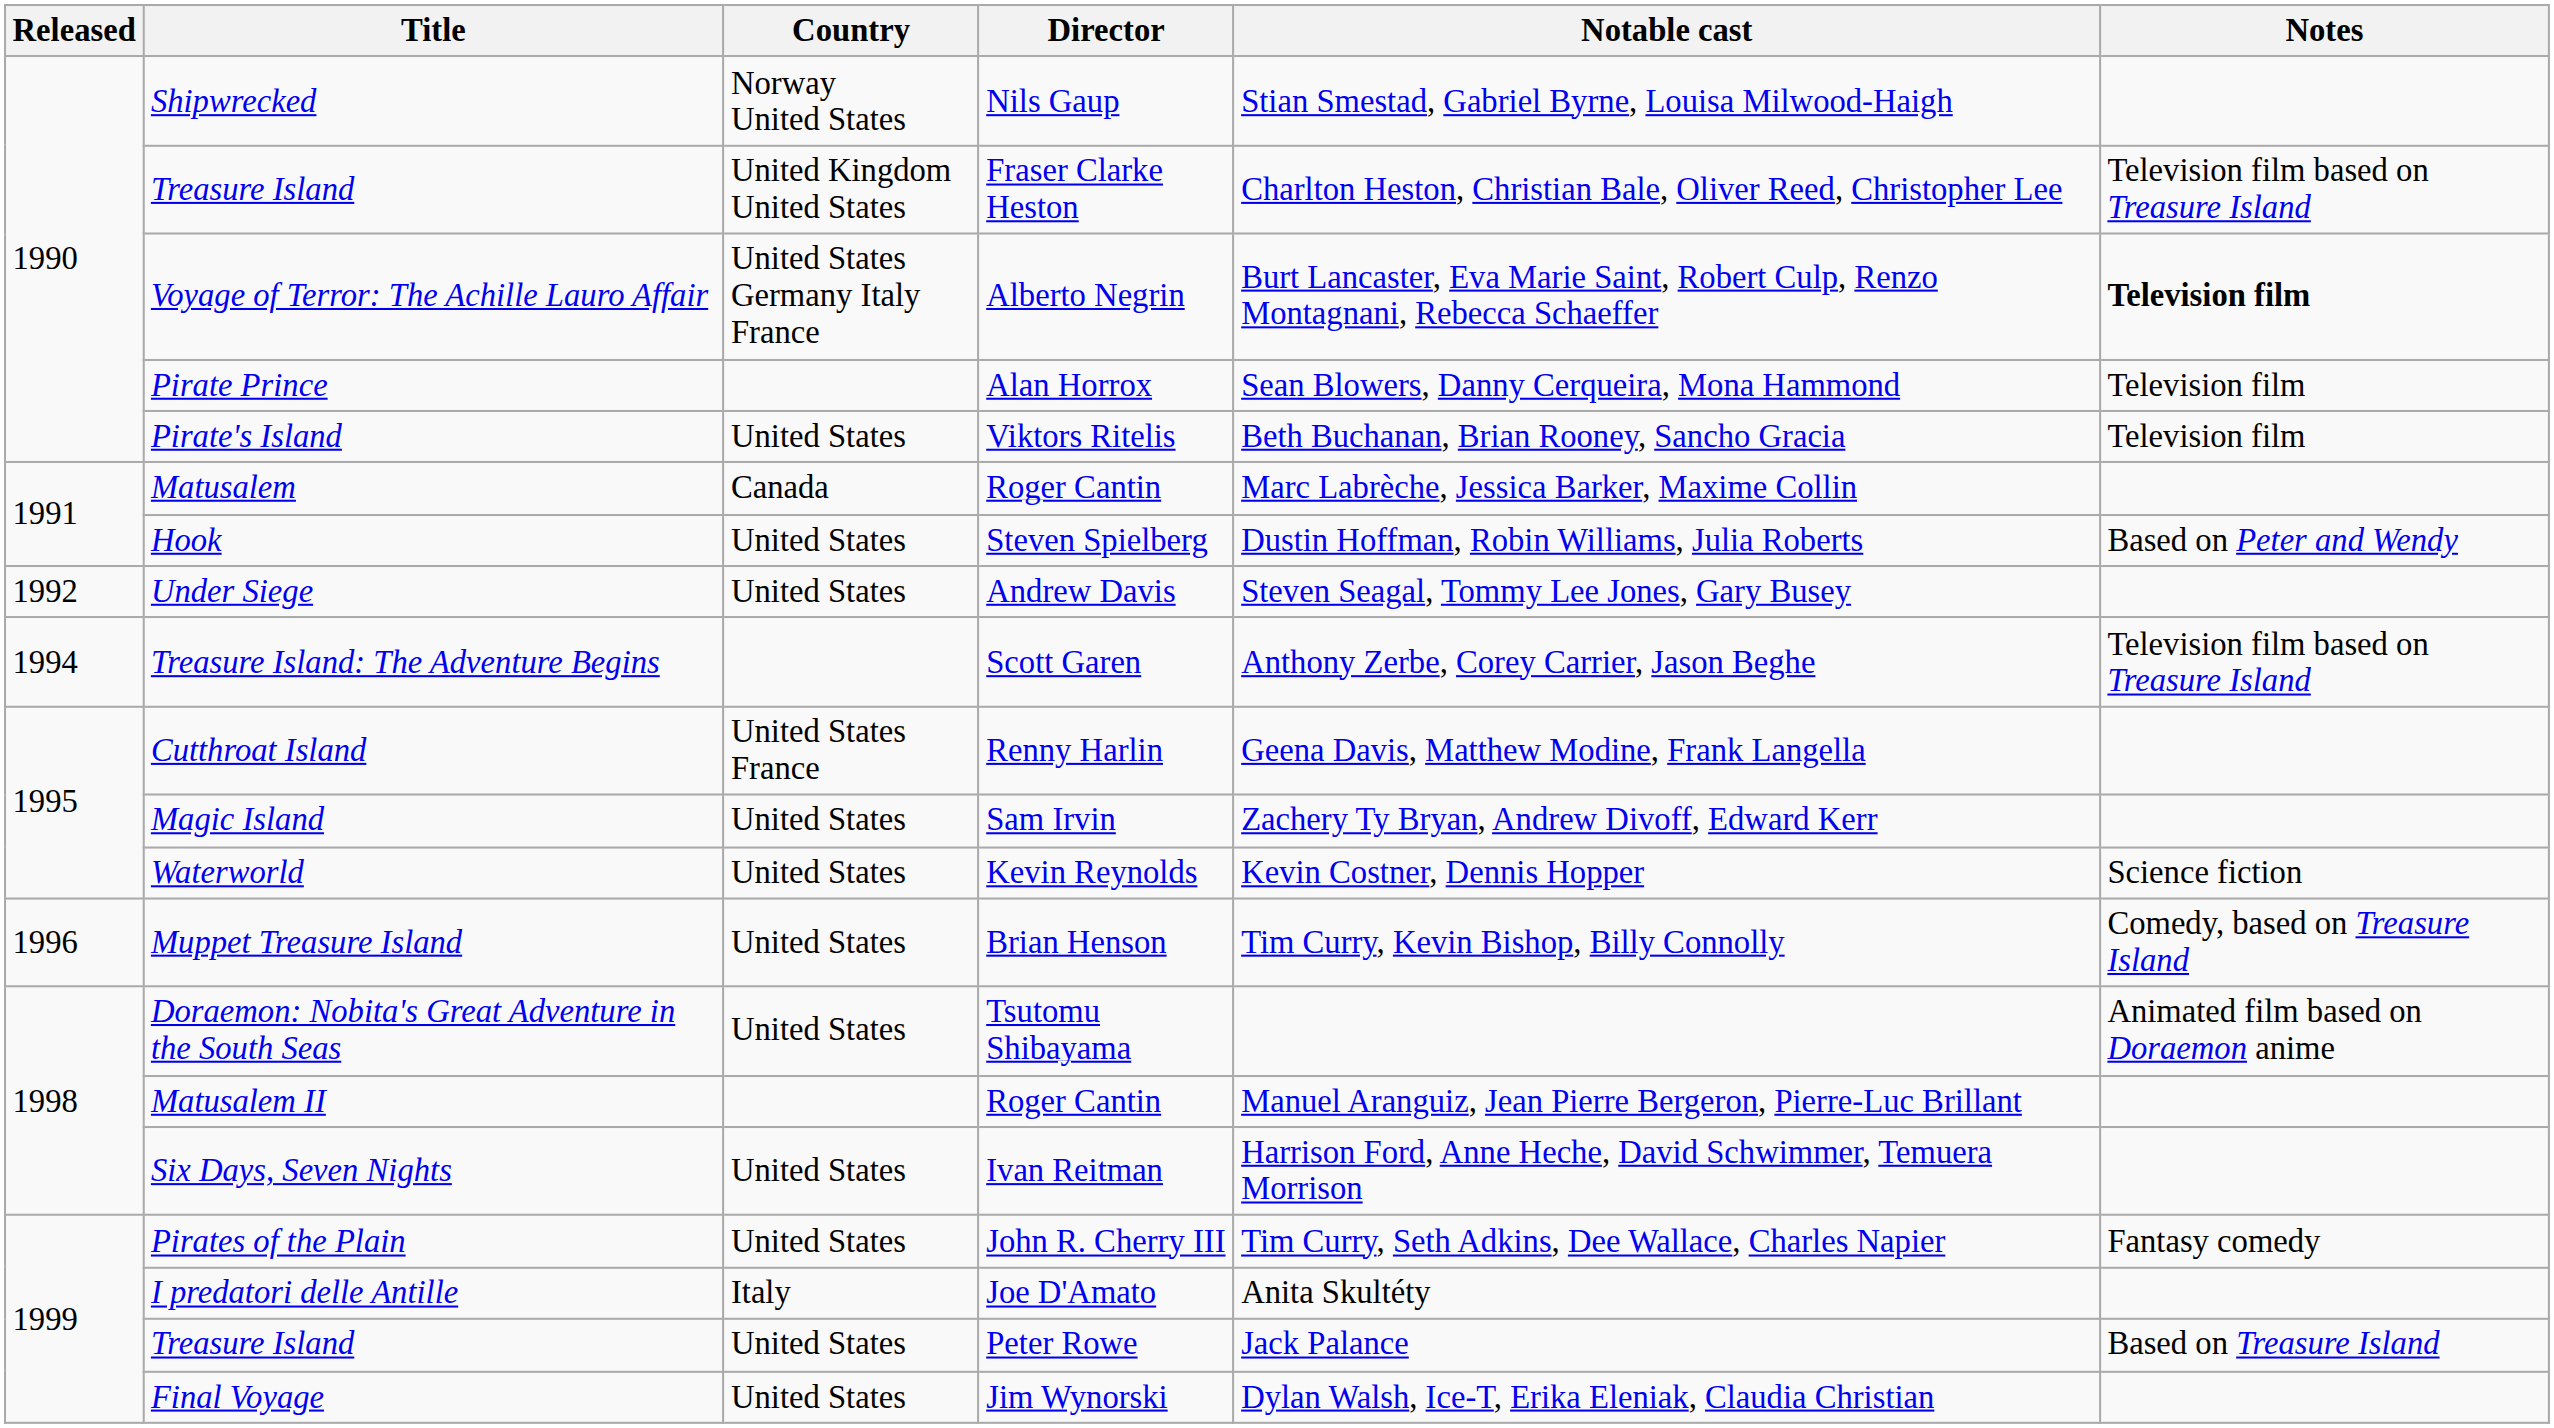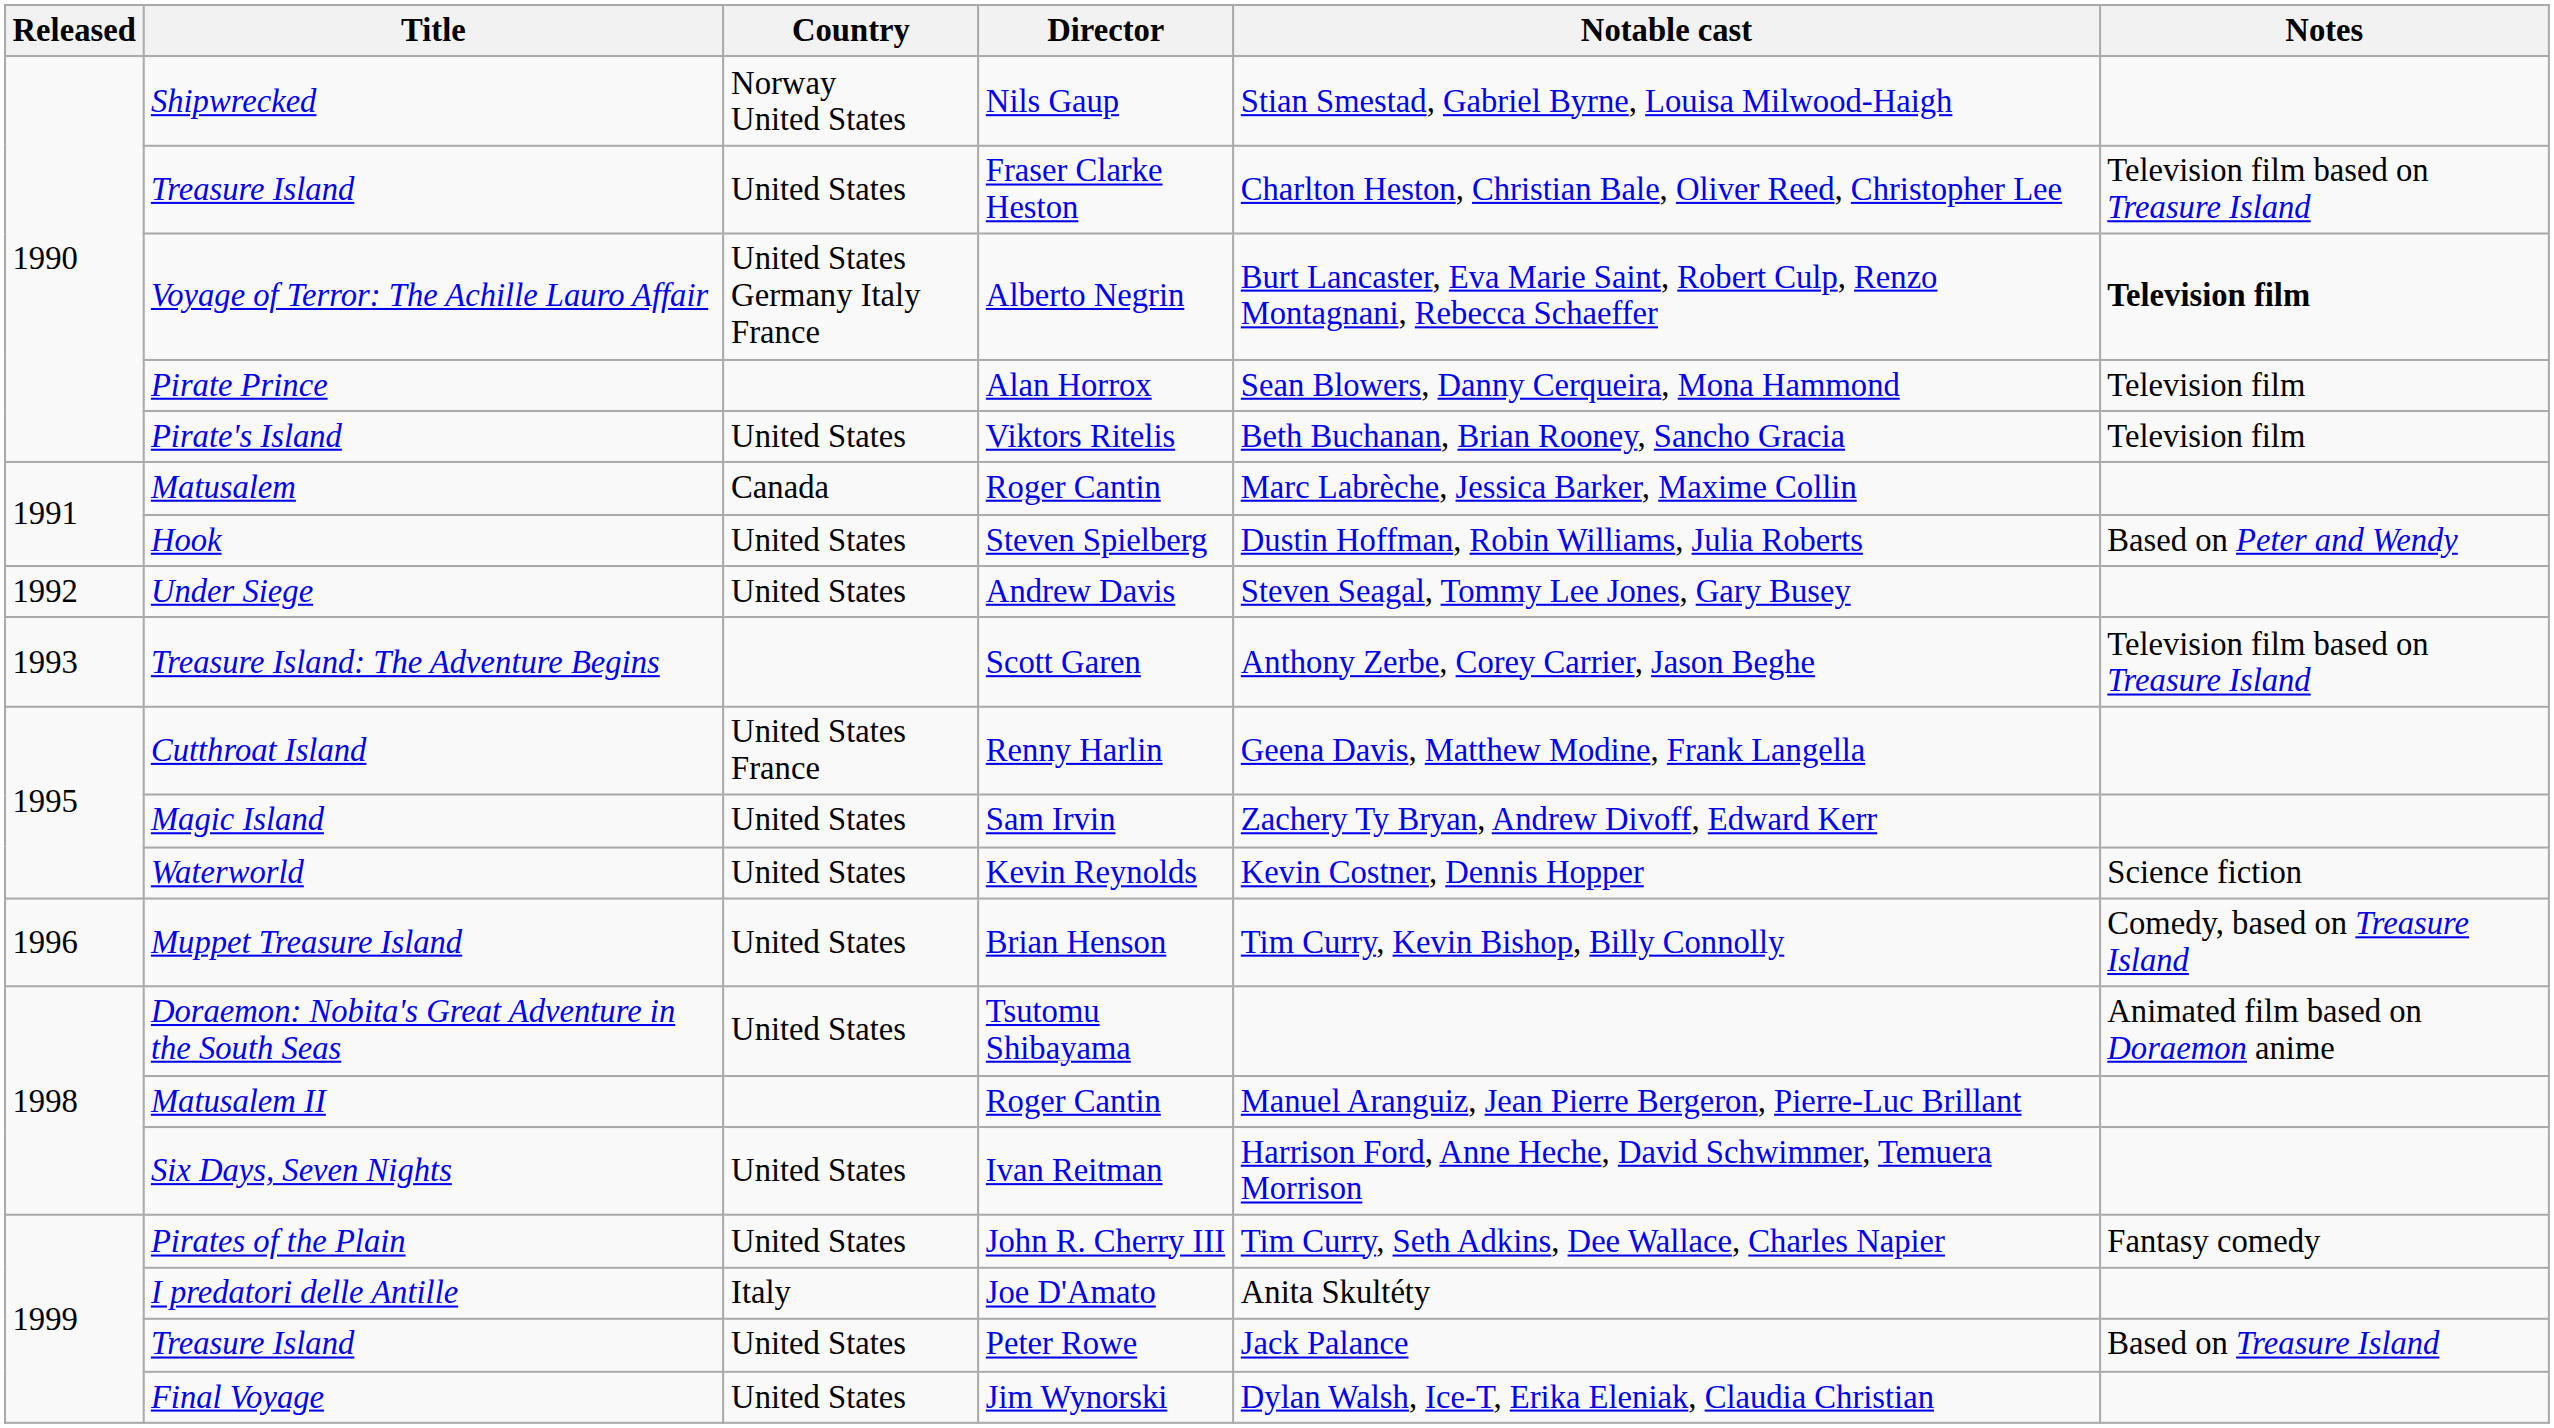(841, 188) United Kingdom United States -> (819, 188) United States
(45, 661) 1994 -> (45, 661) 1993
